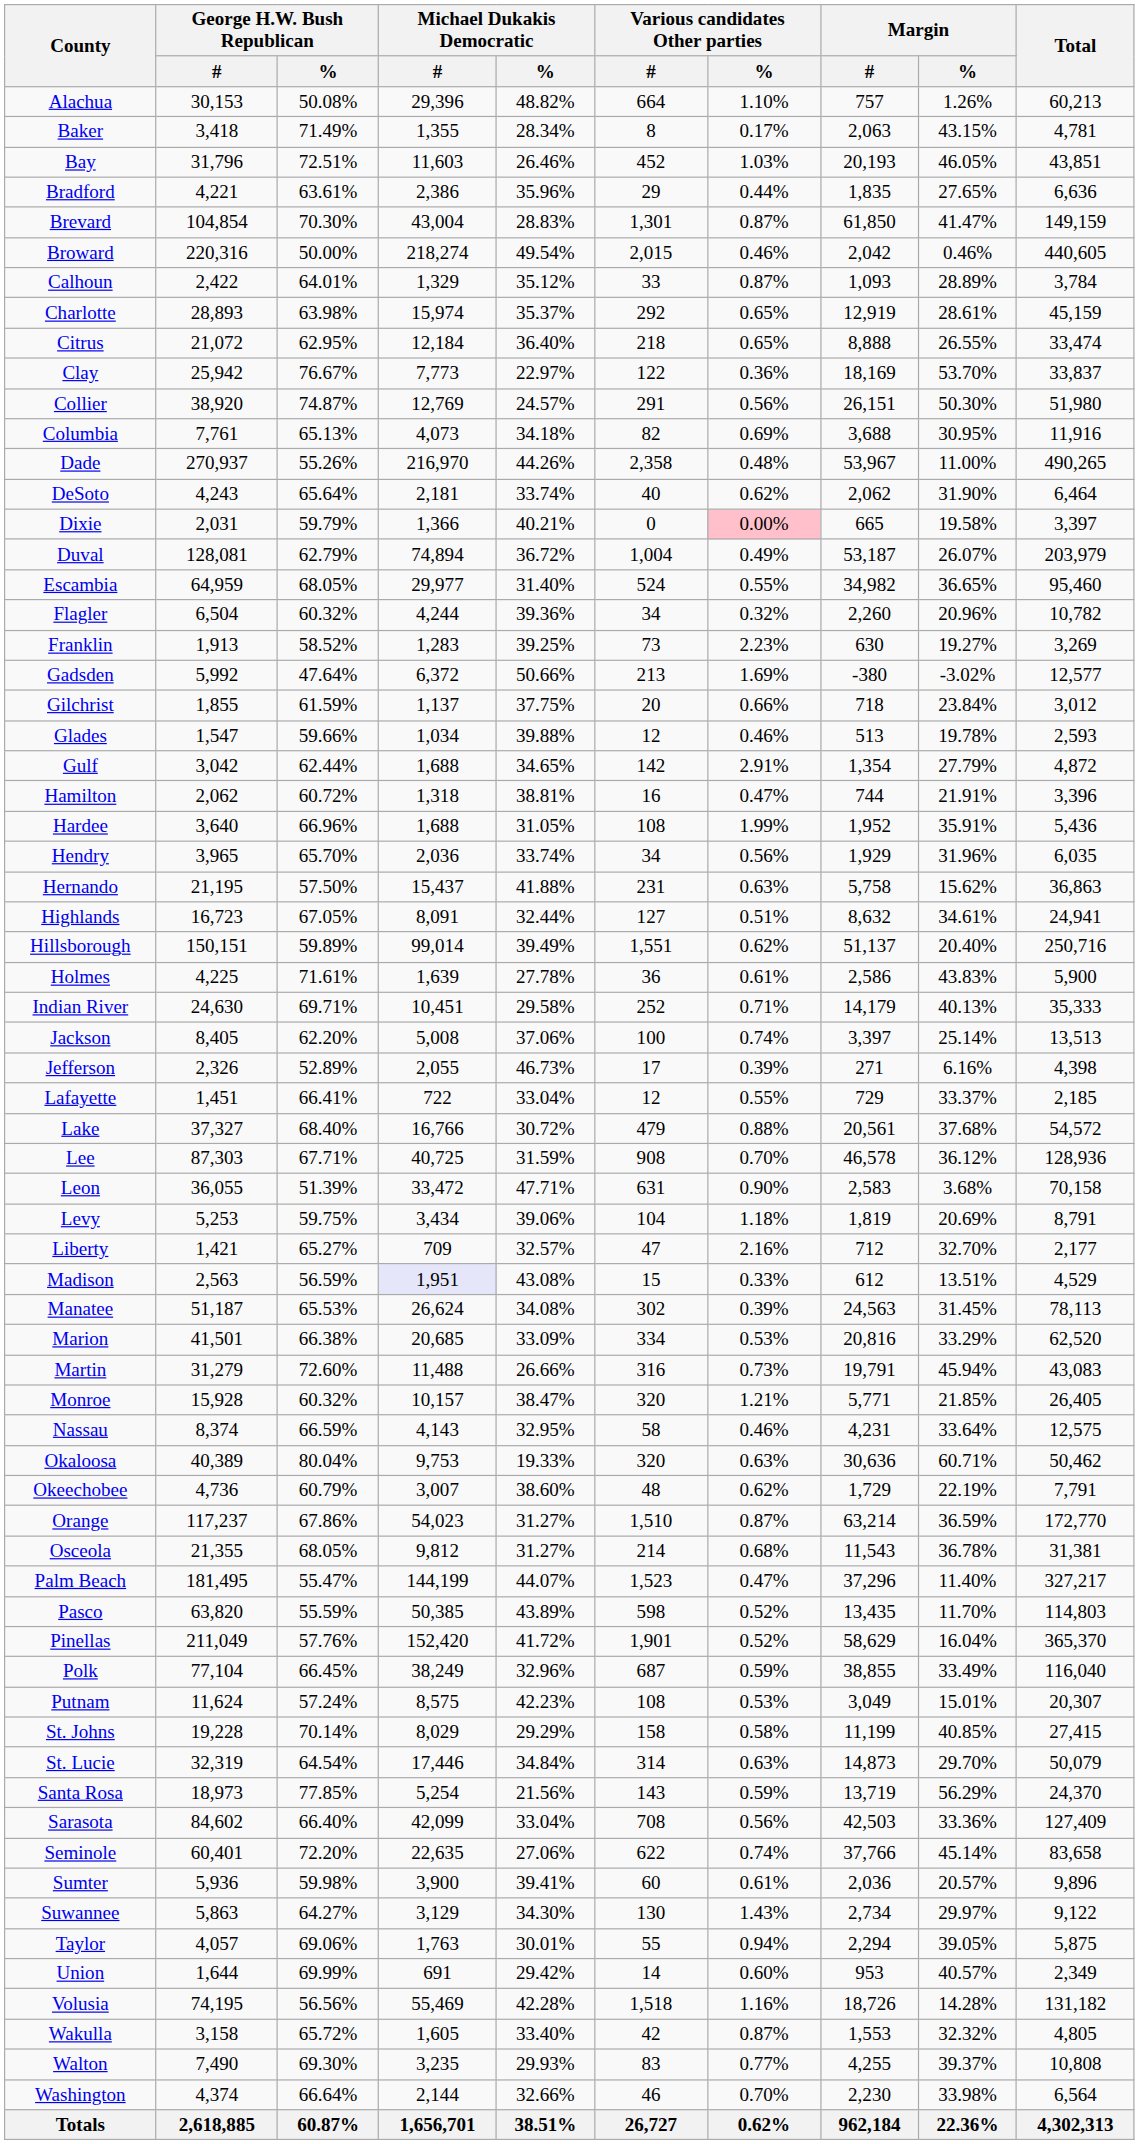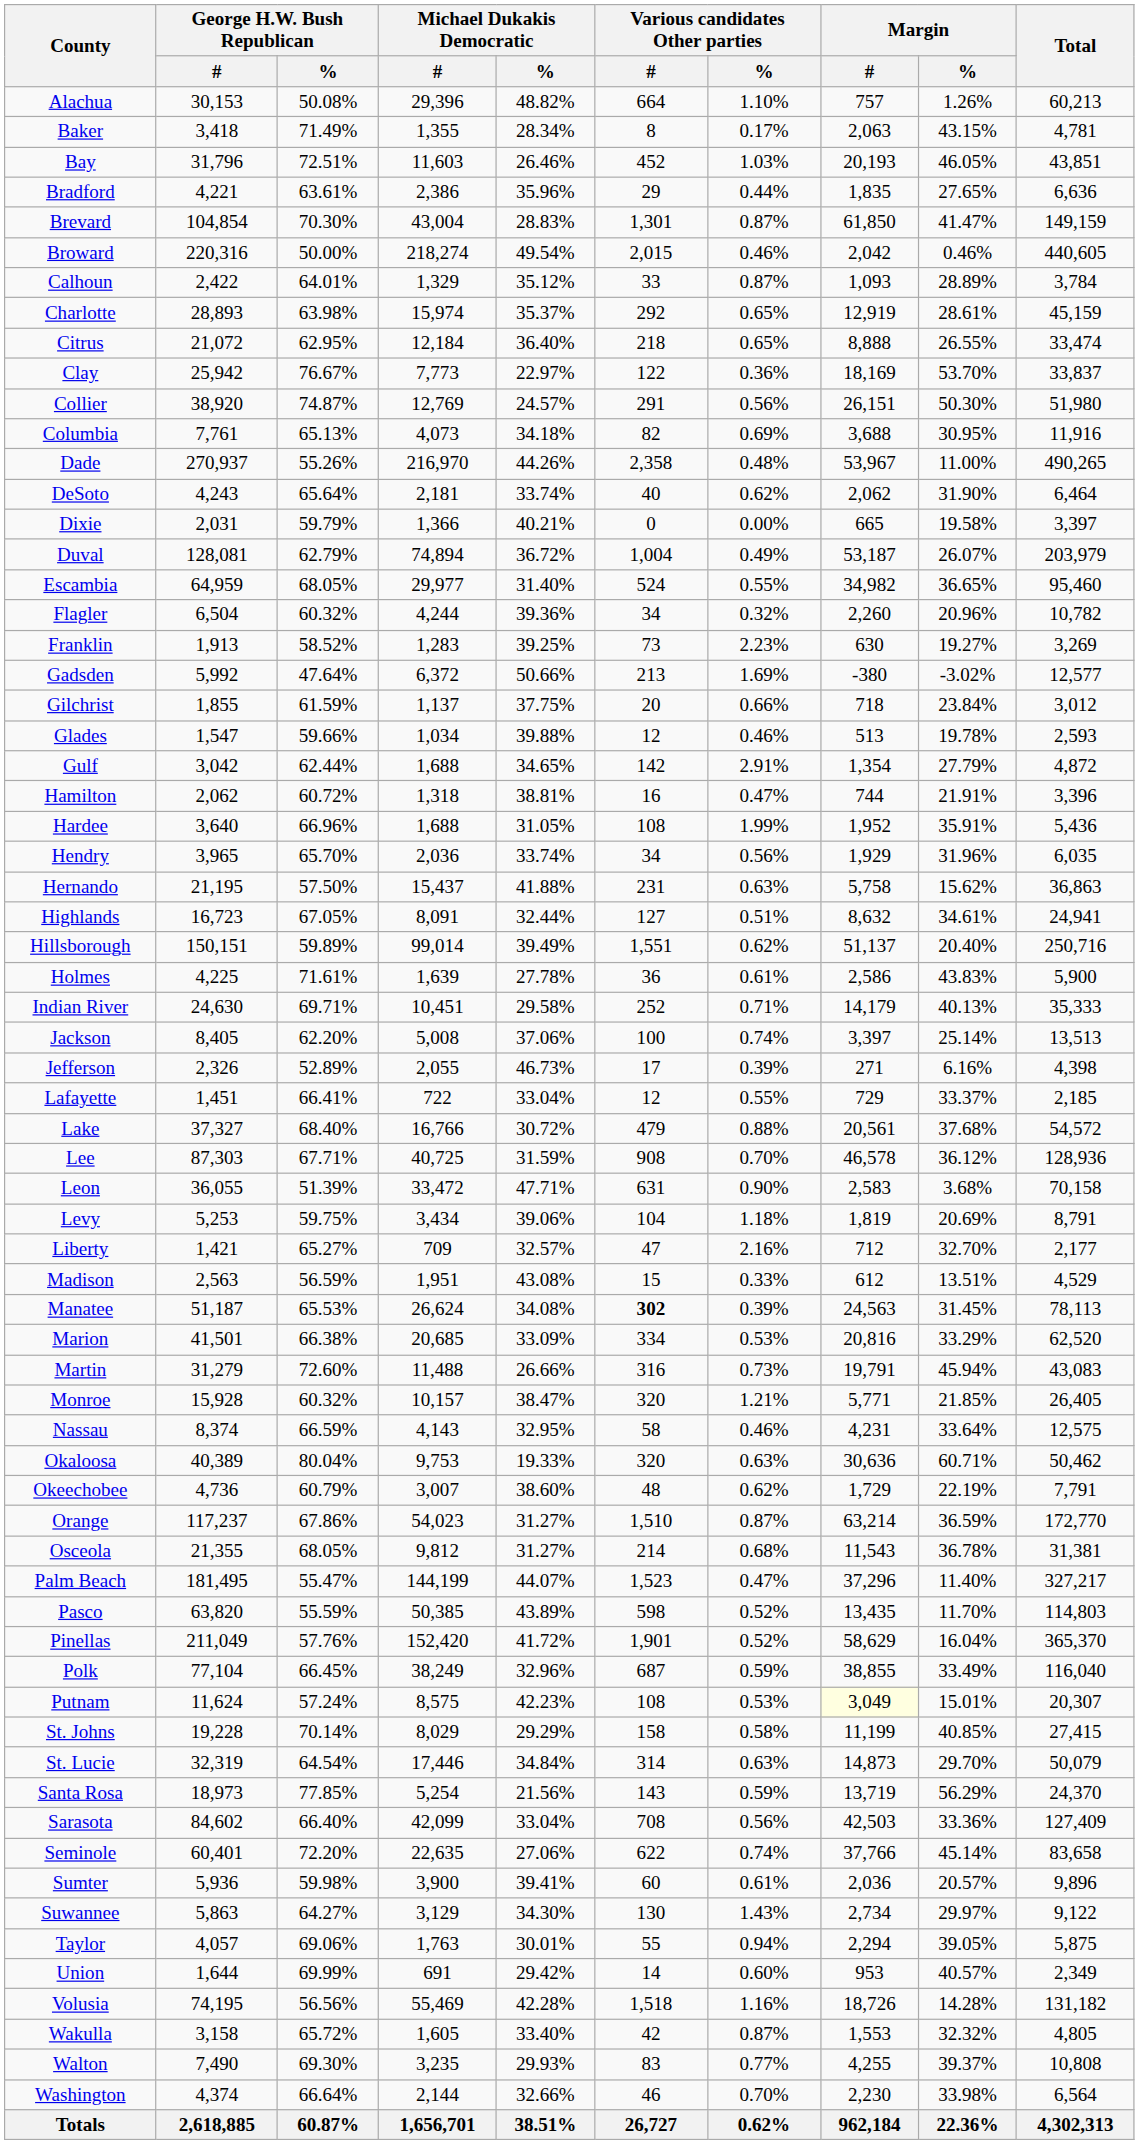(764, 524) pink background -> (764, 524) no background
(437, 1279) lavender background -> (437, 1279) no background
(651, 1309) normal -> (651, 1309) bold
(870, 1701) no background -> (870, 1701) lightyellow background
